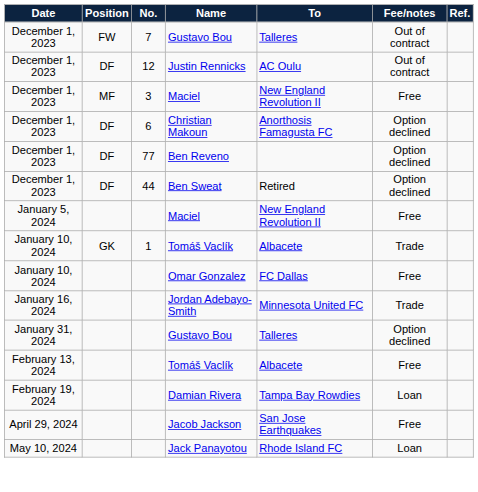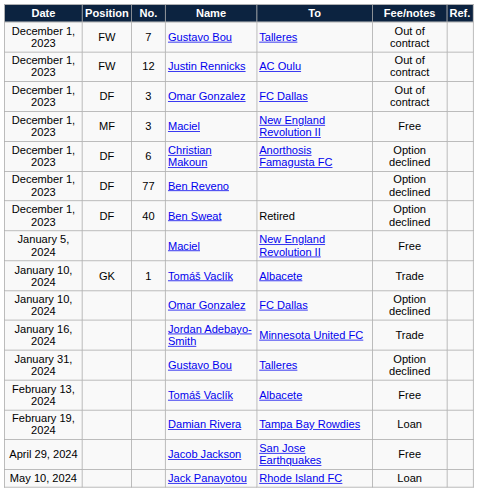(107, 67) DF -> (107, 67) FW
+ row: (43, 97)
(148, 186) 44 -> (148, 216) 40
(410, 276) Free -> (410, 306) Option declined
